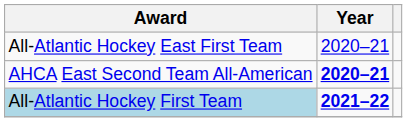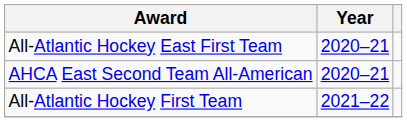(355, 74) bold -> (355, 74) normal
(125, 102) lightblue background -> (125, 102) no background
(355, 102) bold -> (355, 102) normal
